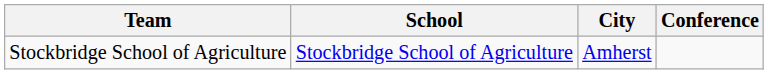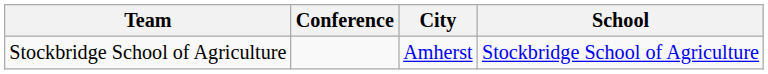columns swapped: (434, 20) <-> (710, 20)
